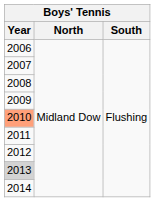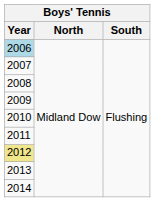(19, 48) no background -> (19, 48) lightblue background
(19, 118) lightsalmon background -> (19, 118) no background
(19, 153) no background -> (19, 153) khaki background
(19, 170) lightgrey background -> (19, 170) no background
